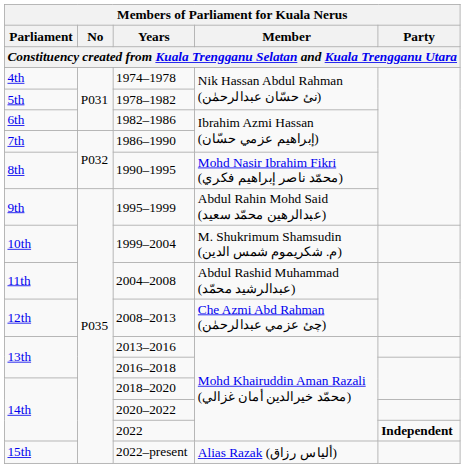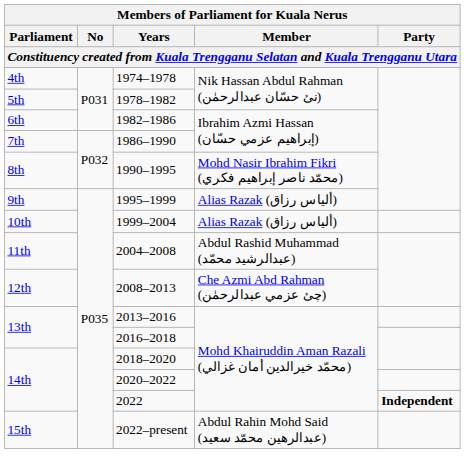(263, 207) Abdul Rahin Mohd Said (عبدالرهين محمّد سعيد) -> (267, 200) Alias Razak (ألياس رزاق)
(270, 244) M. Shukrimum Shamsudin (م. شكريموم شمس الدين) -> (267, 222) Alias Razak (ألياس رزاق)
(267, 452) Alias Razak (ألياس رزاق) -> (263, 429) Abdul Rahin Mohd Said (عبدالرهين محمّد سعيد)
